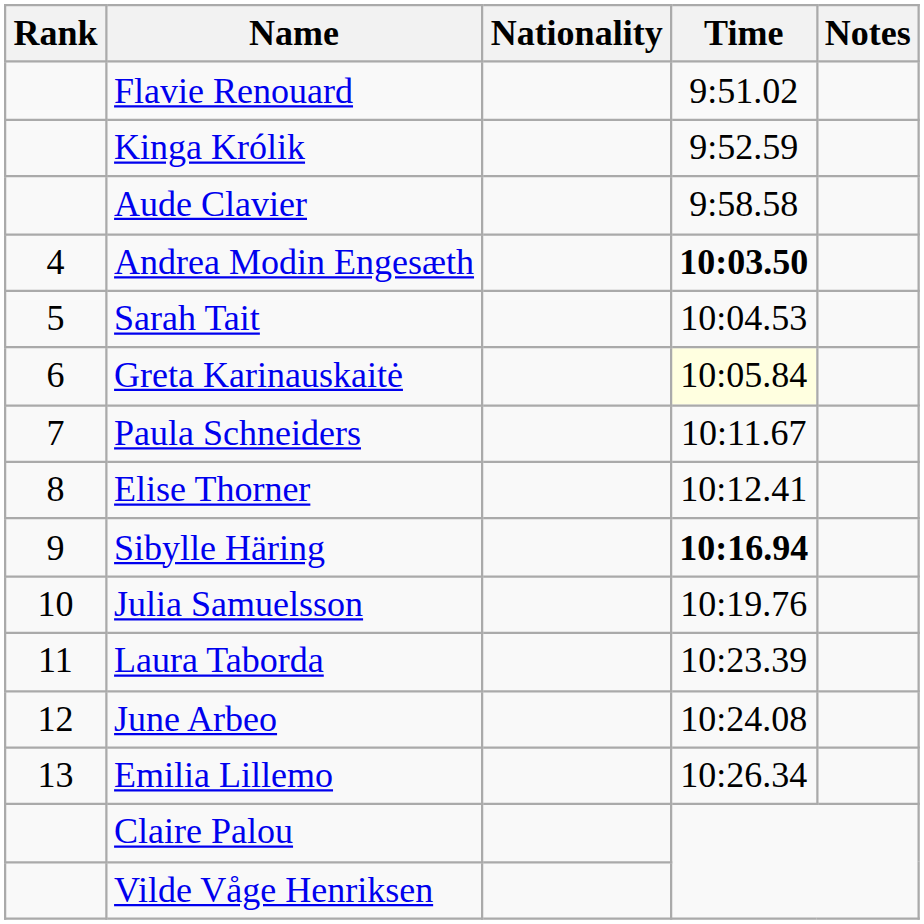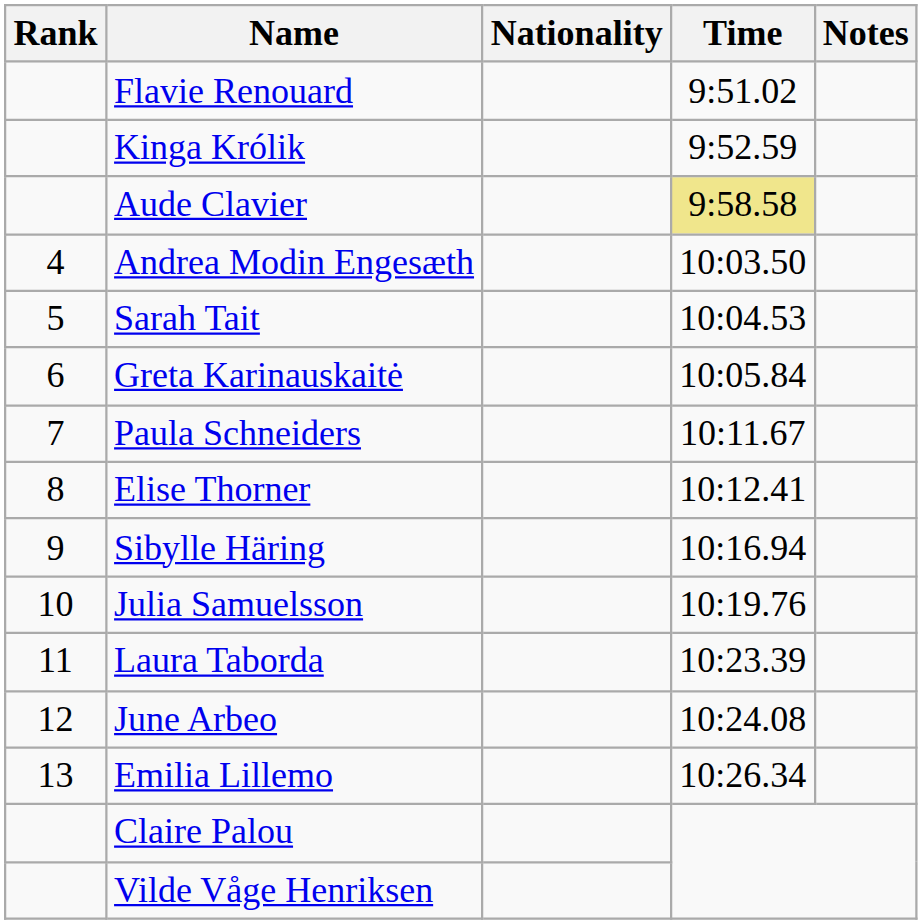(744, 204) no background -> (743, 204) khaki background
(744, 261) bold -> (743, 261) normal
(744, 375) lightyellow background -> (743, 375) no background
(744, 546) bold -> (743, 546) normal
